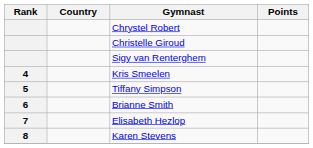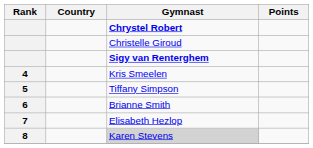(146, 27) normal -> (146, 27) bold
(159, 58) normal -> (159, 58) bold
(144, 136) no background -> (141, 136) lightgrey background
